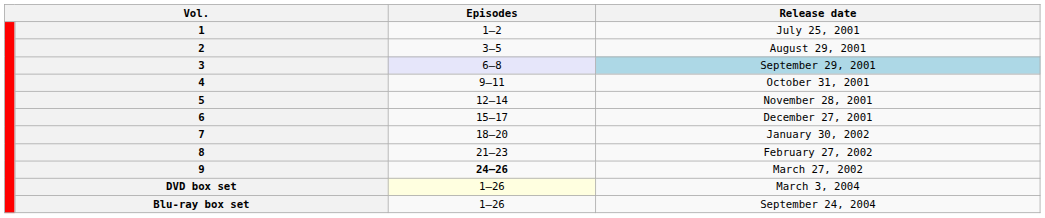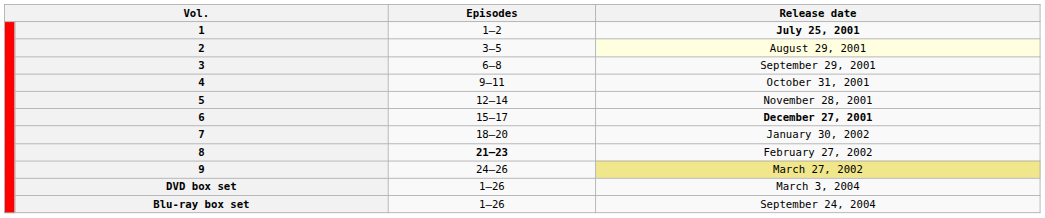(818, 30) normal -> (818, 30) bold
(818, 48) no background -> (818, 48) lightyellow background
(492, 65) lavender background -> (492, 65) no background
(818, 65) lightblue background -> (818, 65) no background
(818, 117) normal -> (818, 117) bold
(492, 152) normal -> (492, 152) bold
(492, 169) bold -> (492, 169) normal
(818, 169) no background -> (818, 169) khaki background
(492, 187) lightyellow background -> (492, 187) no background
